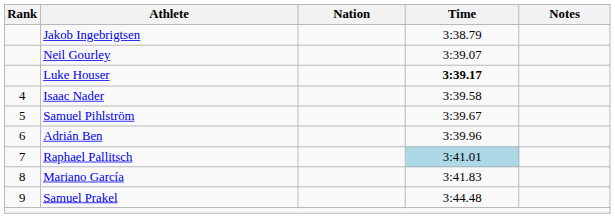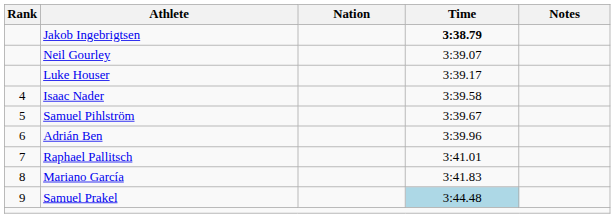(462, 34) normal -> (462, 34) bold
(462, 75) bold -> (462, 75) normal
(462, 156) lightblue background -> (462, 156) no background
(462, 197) no background -> (462, 197) lightblue background
